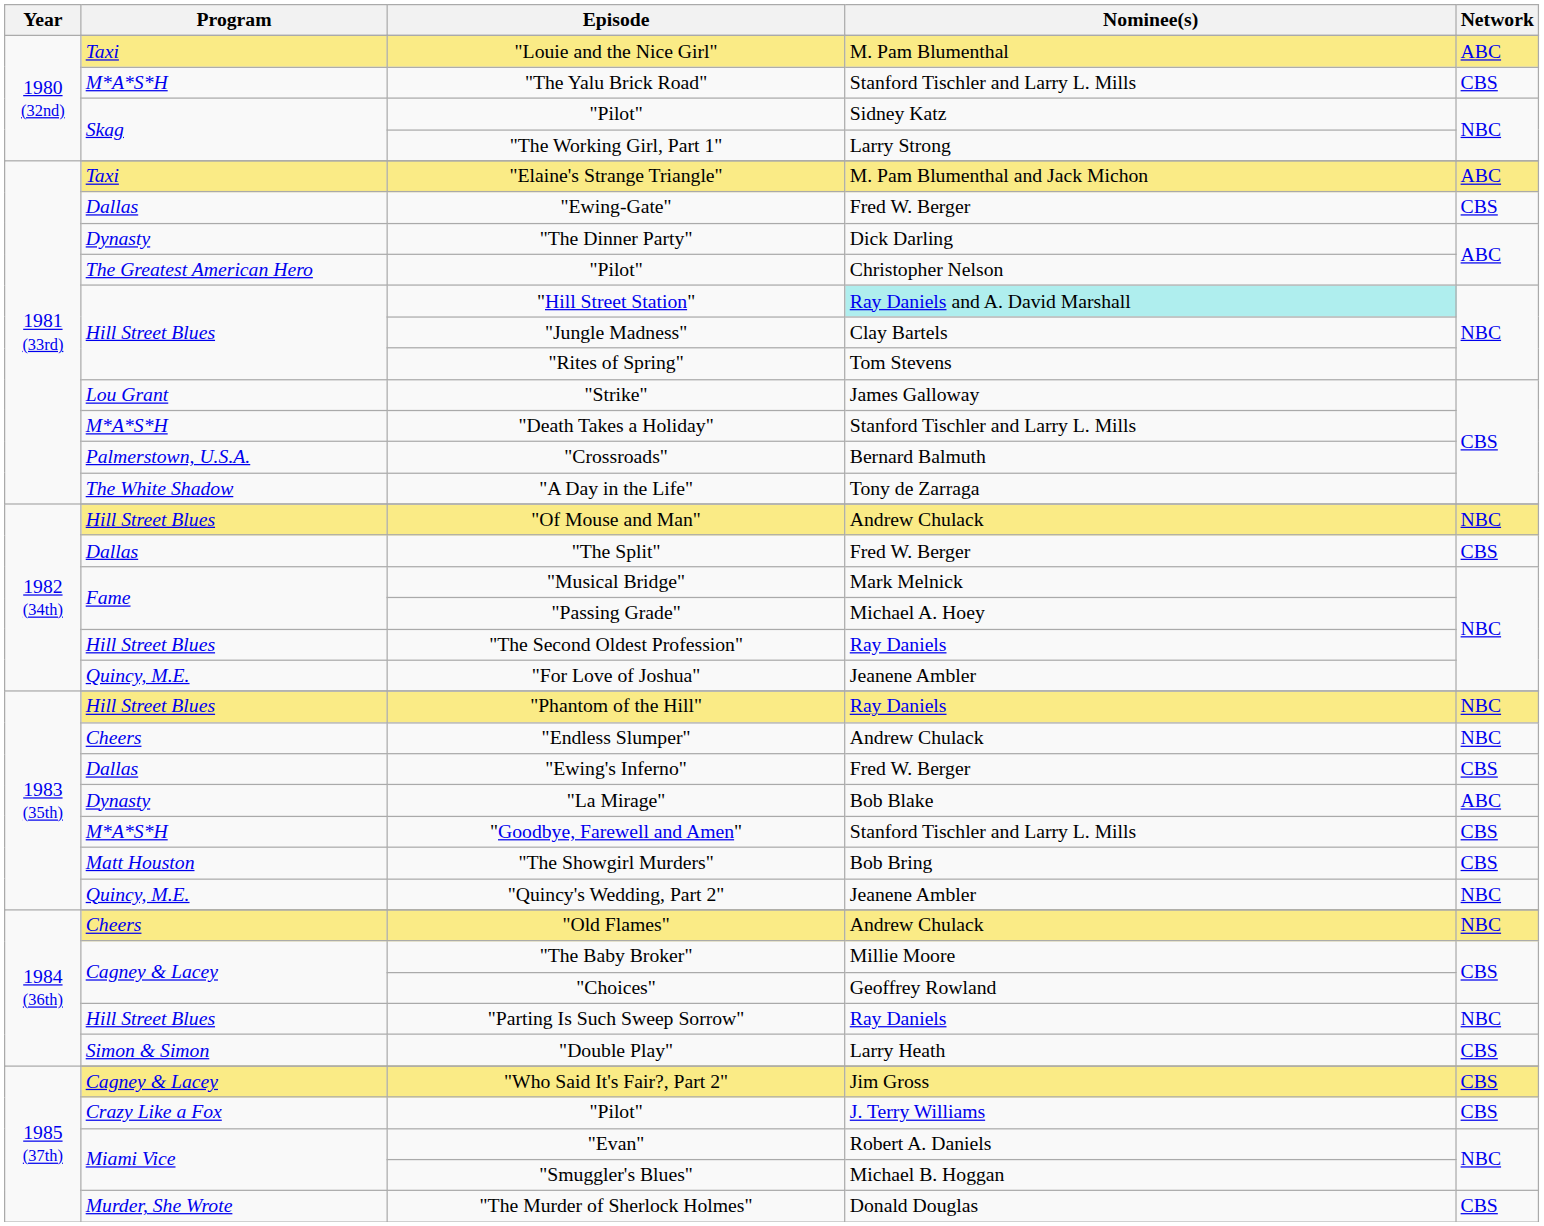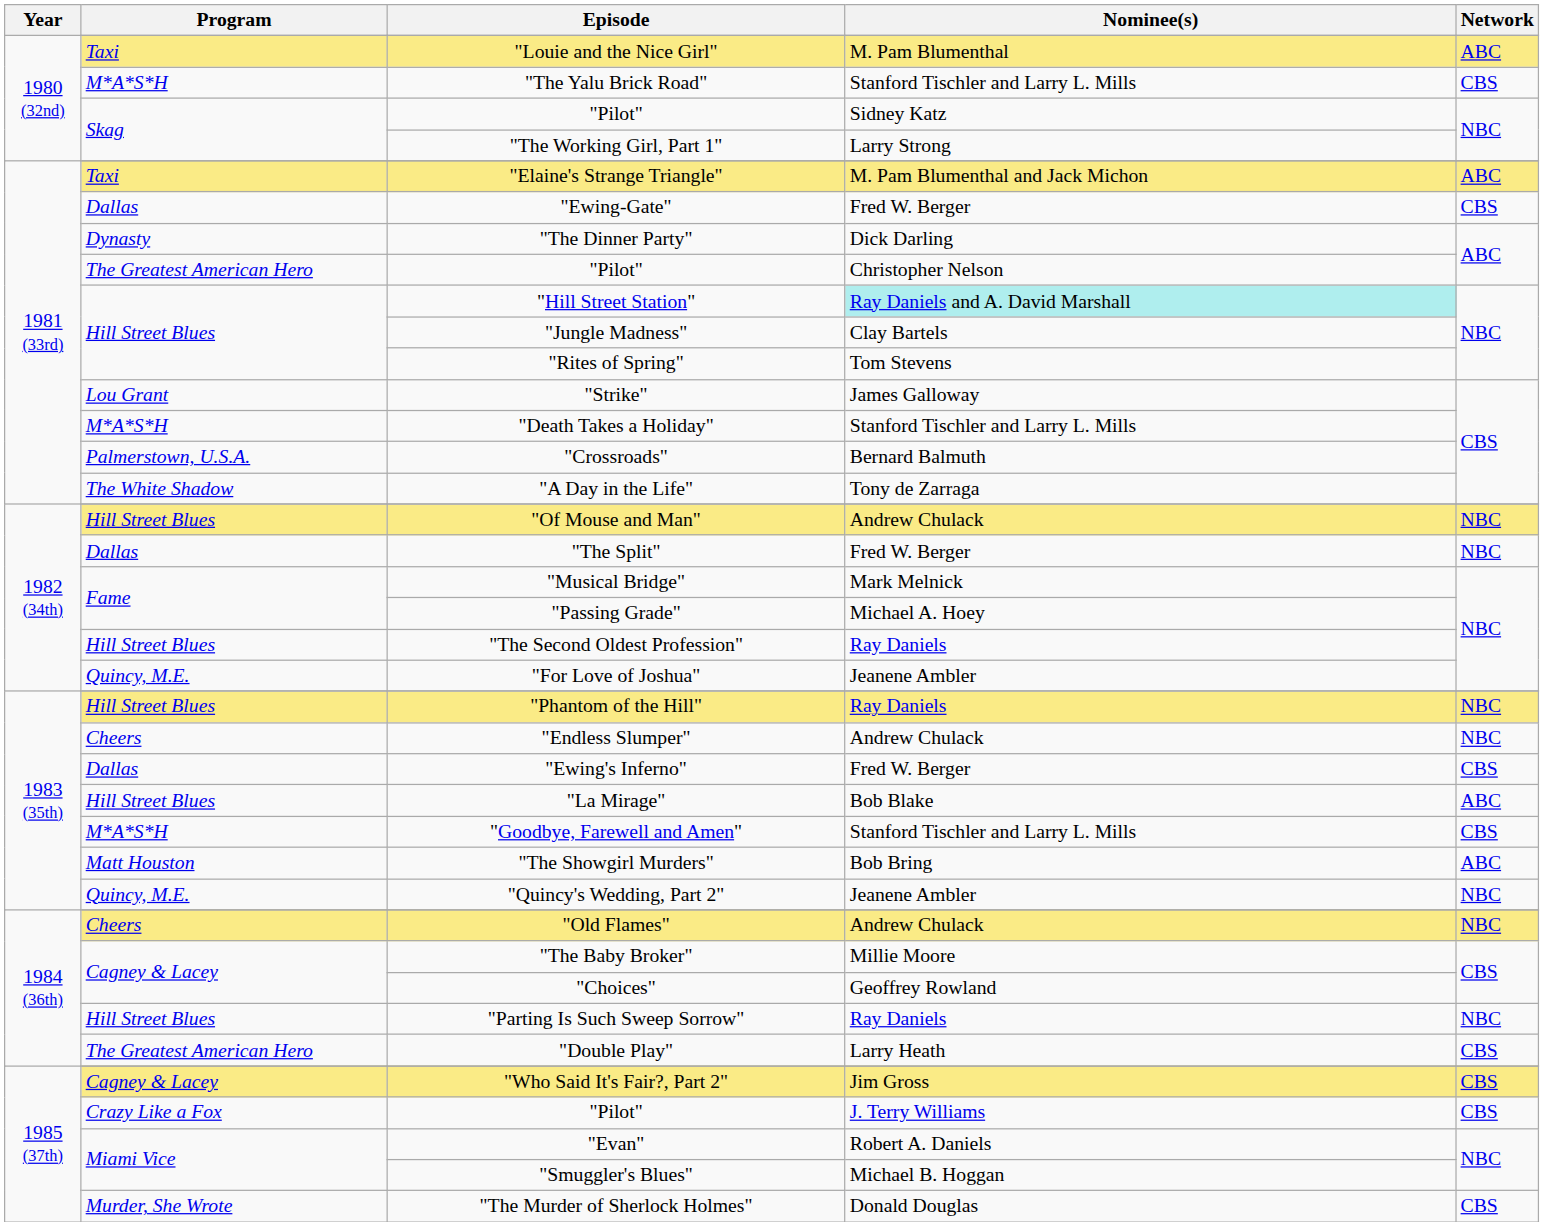(1479, 550) CBS -> (1481, 550) NBC
(118, 800) Dynasty -> (150, 800) Hill Street Blues
(1479, 862) CBS -> (1481, 862) ABC
(147, 1050) Simon & Simon -> (199, 1050) The Greatest American Hero
